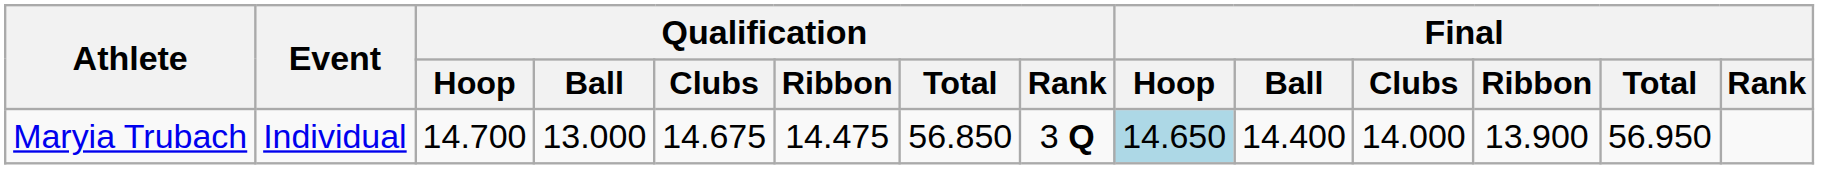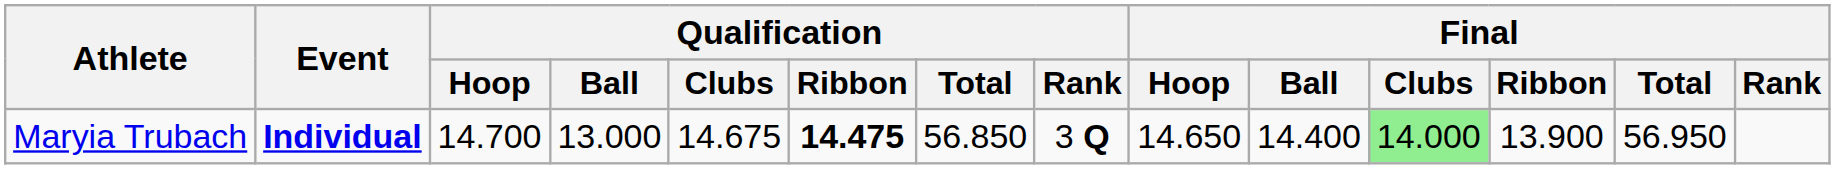(335, 137) normal -> (342, 137) bold
(837, 137) normal -> (852, 137) bold
(1174, 137) lightblue background -> (1189, 137) no background
(1414, 137) no background -> (1429, 137) lightgreen background
